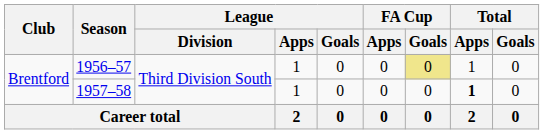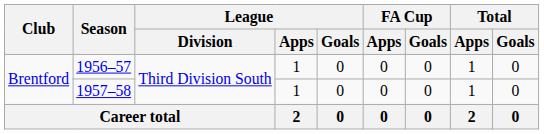(428, 66) khaki background -> (428, 66) no background
(472, 91) bold -> (472, 91) normal
